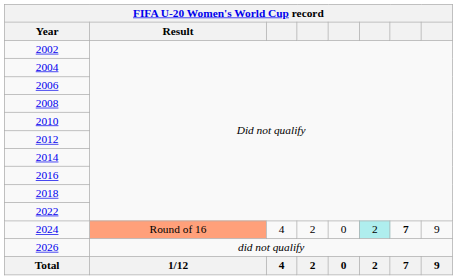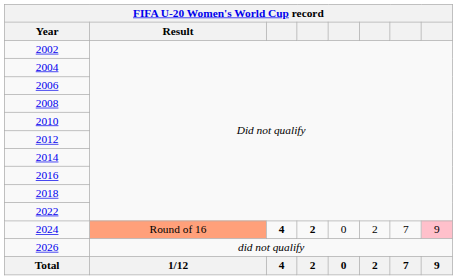(282, 229) normal -> (282, 229) bold
(313, 229) normal -> (313, 229) bold
(375, 229) paleturquoise background -> (375, 229) no background
(406, 229) bold -> (406, 229) normal
(437, 229) no background -> (437, 229) pink background
